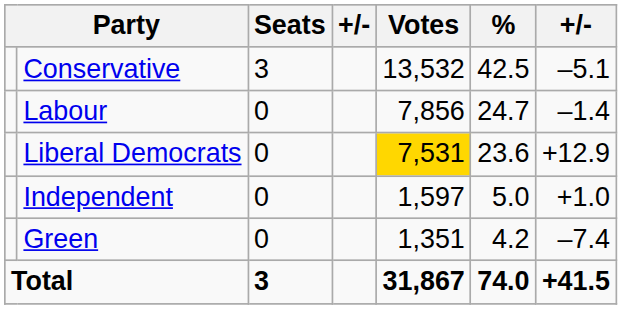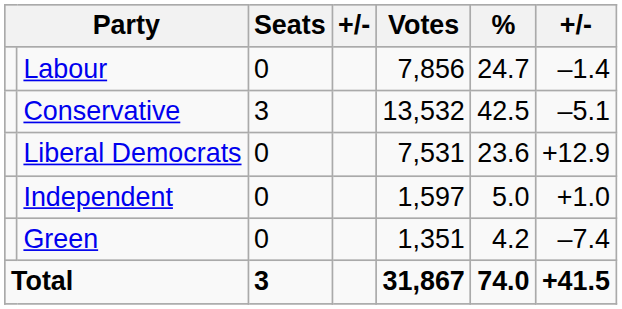rows swapped: (102, 68) <-> (65, 111)
(431, 153) gold background -> (431, 153) no background
